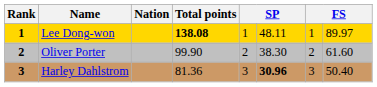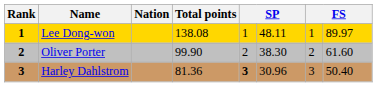(192, 33) bold -> (192, 33) normal
(245, 71) normal -> (245, 71) bold
(273, 71) bold -> (273, 71) normal
